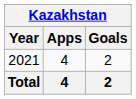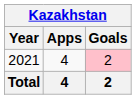(108, 60) no background -> (108, 60) pink background
